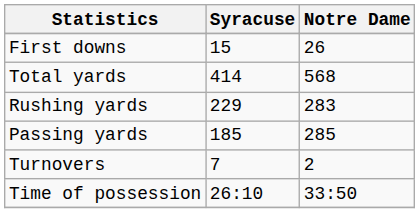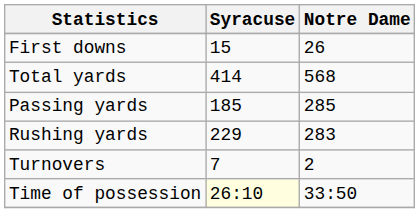rows swapped: (78, 106) <-> (78, 135)
(237, 193) no background -> (237, 193) lightyellow background
